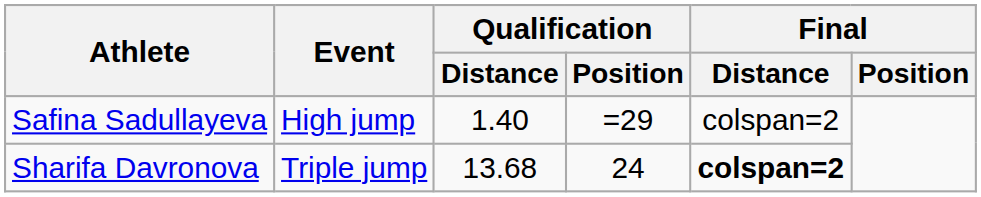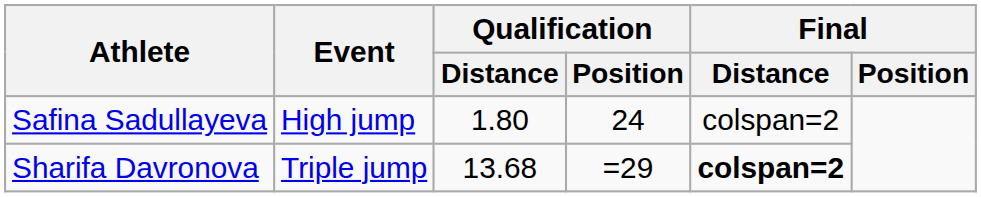(500, 121) 1.40 -> (500, 121) 1.80
(628, 121) =29 -> (628, 121) 24
(628, 168) 24 -> (628, 168) =29
